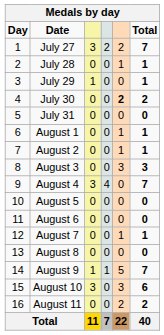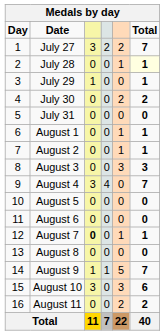(145, 64) no background -> (145, 64) lightyellow background
(121, 99) bold -> (121, 99) normal
(93, 236) normal -> (93, 236) bold
